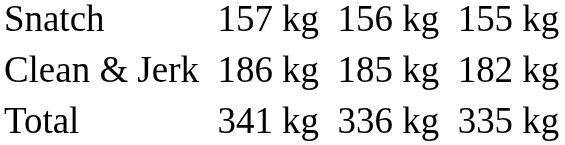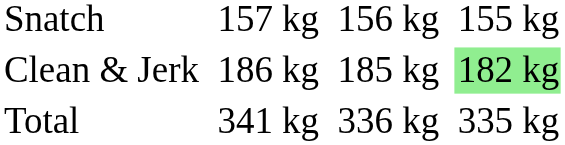(508, 69) no background -> (508, 69) lightgreen background
